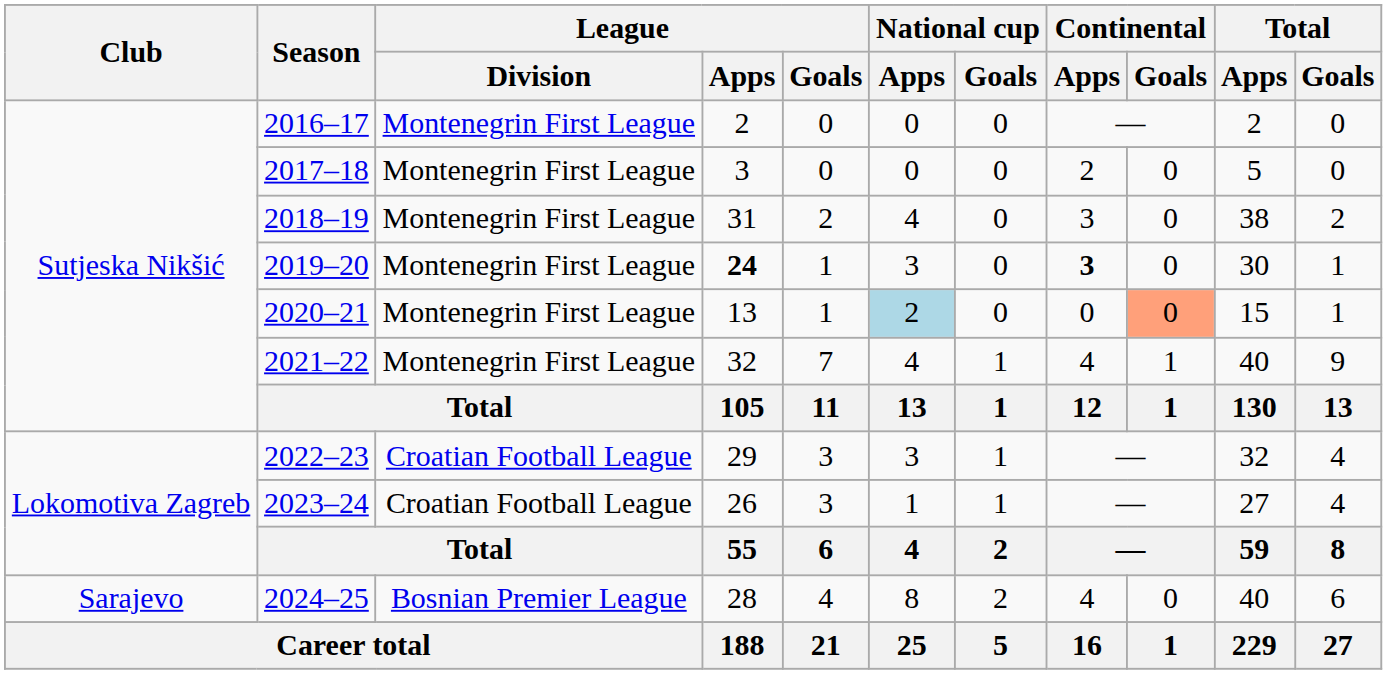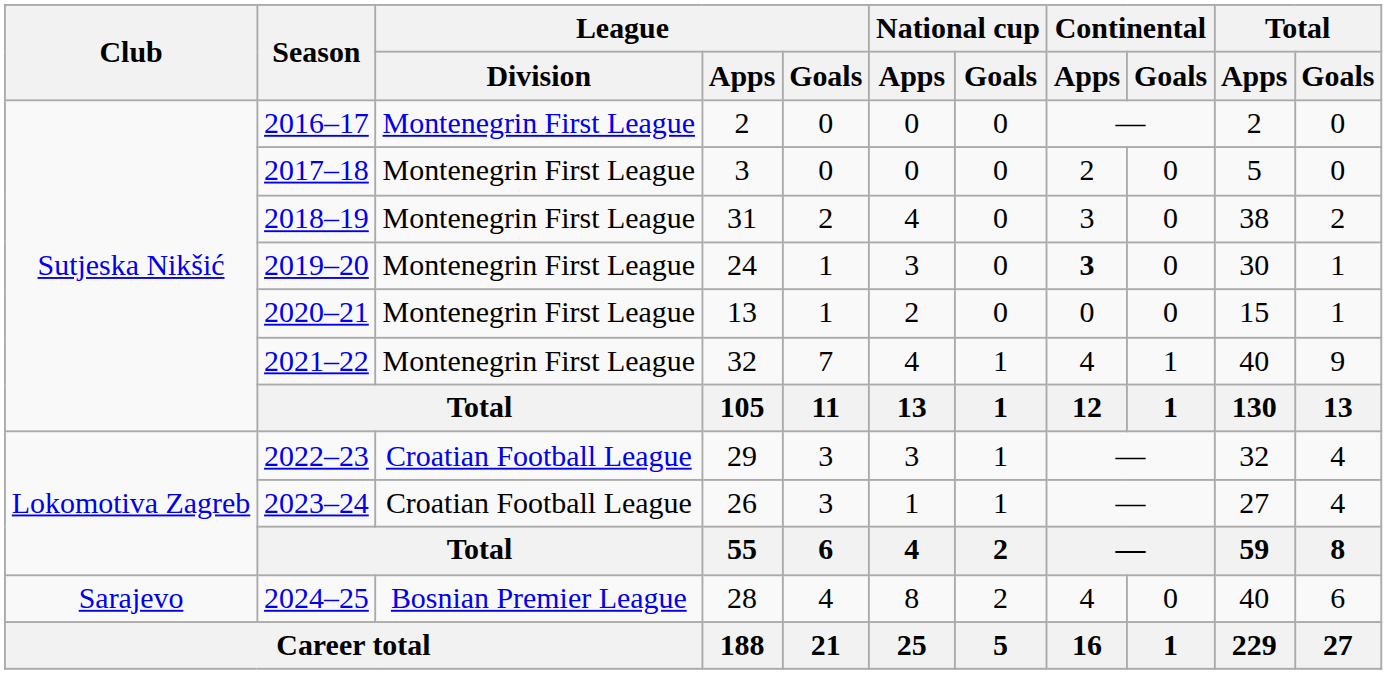(742, 265) bold -> (742, 265) normal
(912, 312) lightblue background -> (912, 312) no background
(1171, 312) lightsalmon background -> (1171, 312) no background
